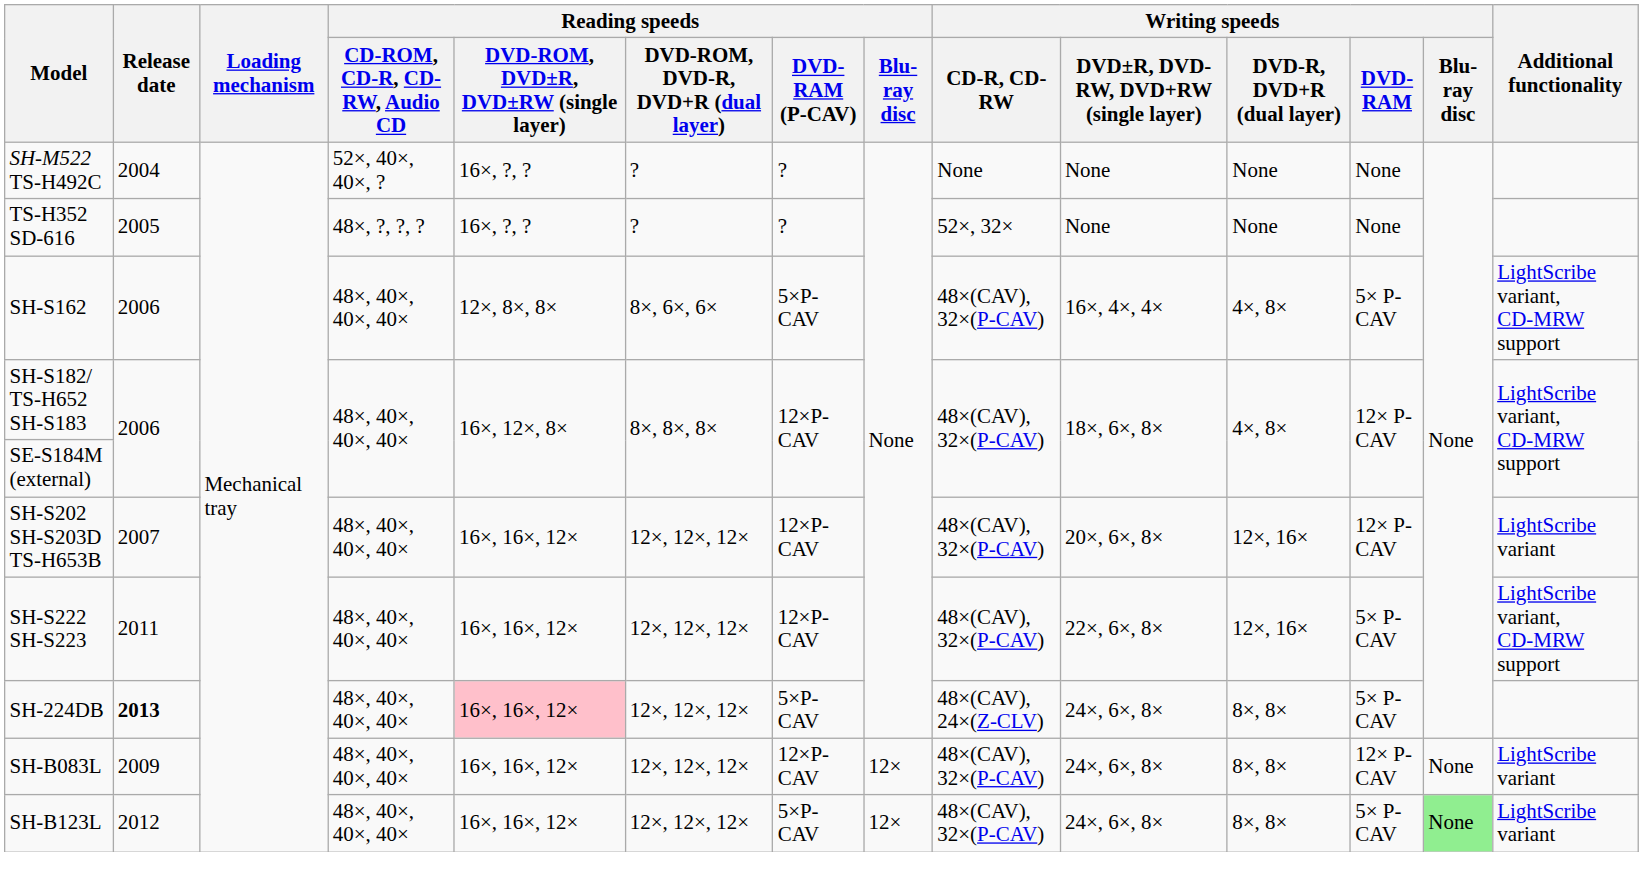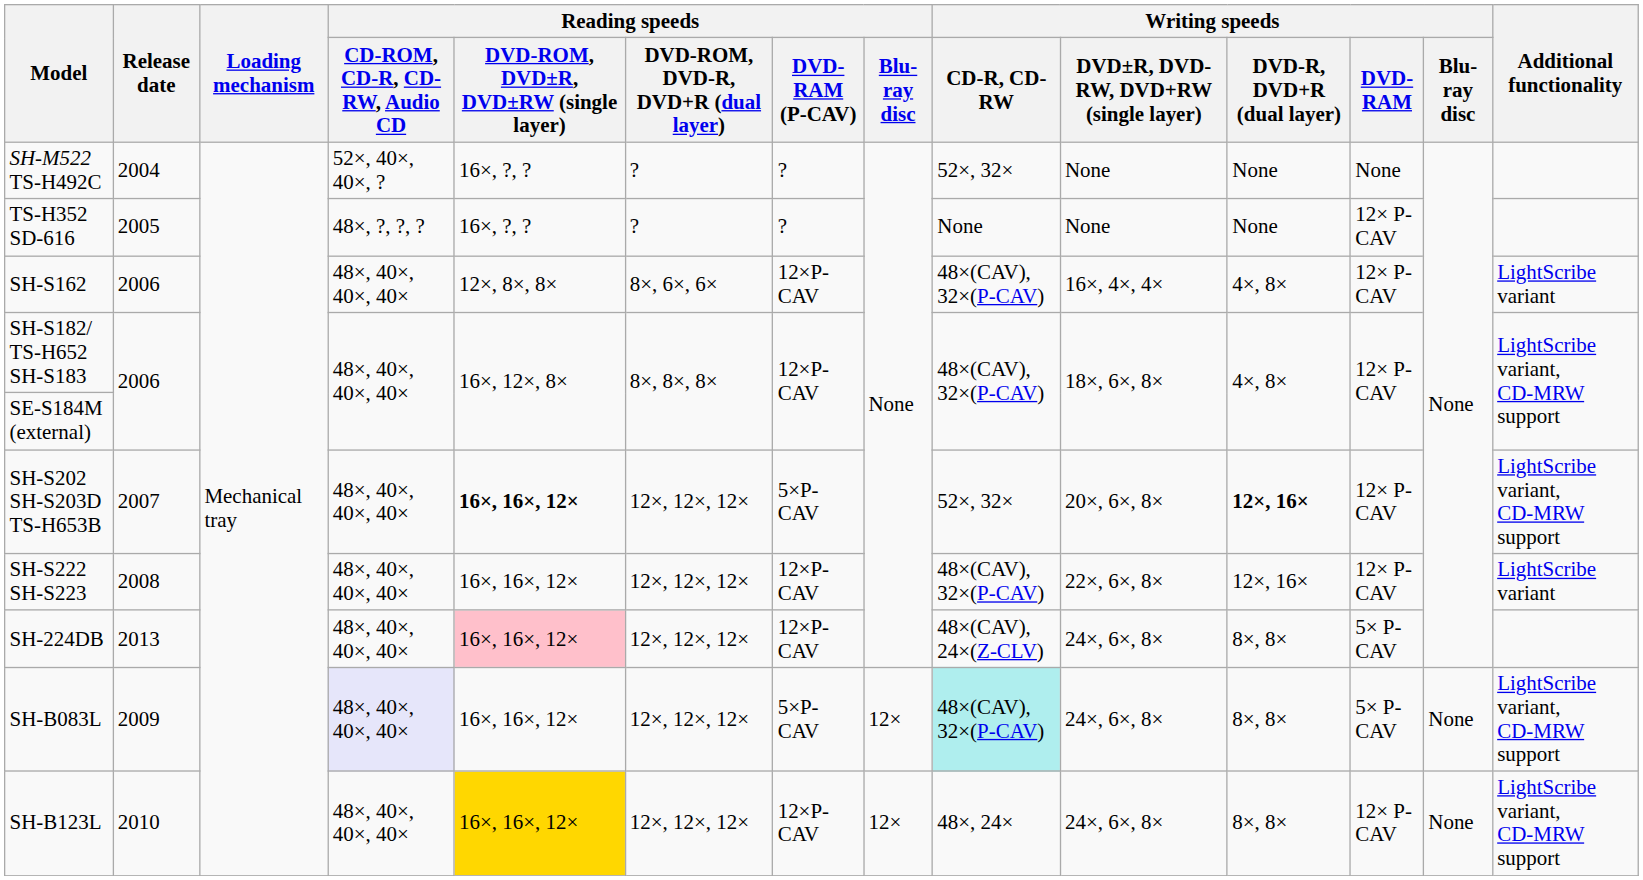(960, 170) None -> (975, 170) 52×, 32×
(975, 226) 52×, 32× -> (960, 226) None
(1378, 226) None -> (1384, 226) 12× P-CAV
(798, 307) 5×P-CAV -> (803, 283) 12×P-CAV
(1378, 307) 5× P-CAV -> (1384, 283) 12× P-CAV
(1547, 307) LightScribe variant, CD-MRW support -> (1547, 283) LightScribe variant
(519, 536) normal -> (519, 501) bold
(803, 536) 12×P-CAV -> (798, 501) 5×P-CAV
(991, 536) 48×(CAV), 32×(P-CAV) -> (975, 501) 52×, 32×
(1270, 536) normal -> (1270, 501) bold
(1547, 536) LightScribe variant -> (1547, 501) LightScribe variant, CD-MRW support
(138, 628) 2011 -> (139, 581) 2008
(1378, 628) 5× P-CAV -> (1384, 581) 12× P-CAV
(1547, 628) LightScribe variant, CD-MRW support -> (1547, 581) LightScribe variant
(139, 709) bold -> (139, 638) normal
(798, 709) 5×P-CAV -> (803, 638) 12×P-CAV
(373, 766) no background -> (373, 719) lavender background
(803, 766) 12×P-CAV -> (798, 719) 5×P-CAV
(991, 766) no background -> (991, 719) paleturquoise background
(1384, 766) 12× P-CAV -> (1378, 719) 5× P-CAV
(1547, 766) LightScribe variant -> (1547, 719) LightScribe variant, CD-MRW support
(139, 823) 2012 -> (139, 823) 2010
(519, 823) no background -> (519, 823) gold background
(798, 823) 5×P-CAV -> (803, 823) 12×P-CAV
(991, 823) 48×(CAV), 32×(P-CAV) -> (975, 823) 48×, 24×
(1378, 823) 5× P-CAV -> (1384, 823) 12× P-CAV
(1451, 823) lightgreen background -> (1451, 823) no background
(1547, 823) LightScribe variant -> (1547, 823) LightScribe variant, CD-MRW support
